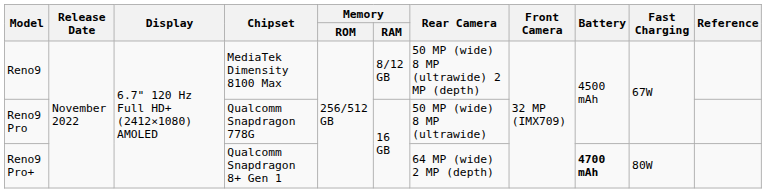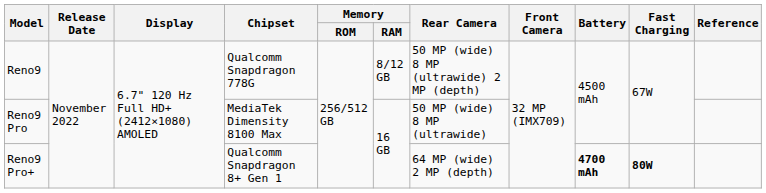(258, 70) MediaTek Dimensity 8100 Max -> (261, 70) Qualcomm Snapdragon 778G
(261, 121) Qualcomm Snapdragon 778G -> (258, 121) MediaTek Dimensity 8100 Max
(642, 166) normal -> (642, 166) bold
